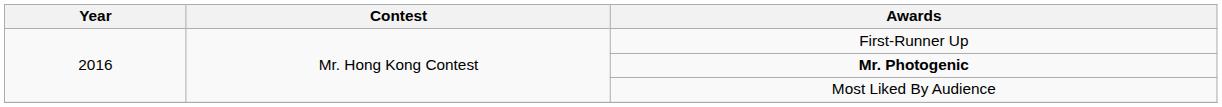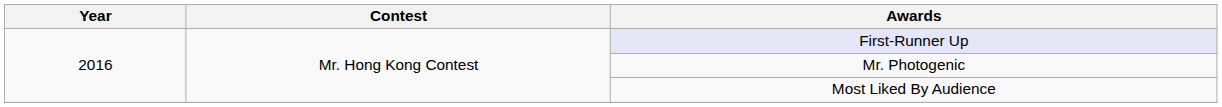(914, 41) no background -> (914, 41) lavender background
(914, 65) bold -> (914, 65) normal
